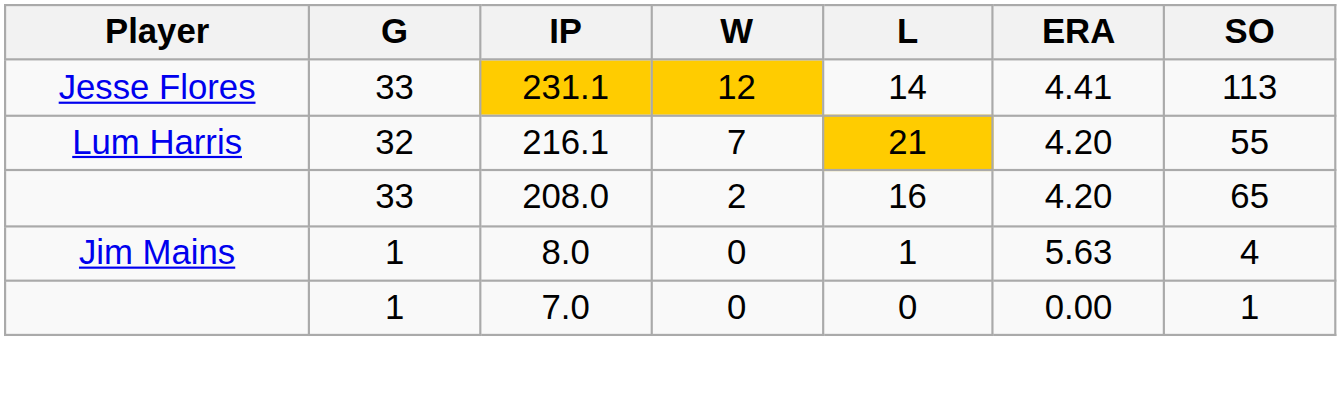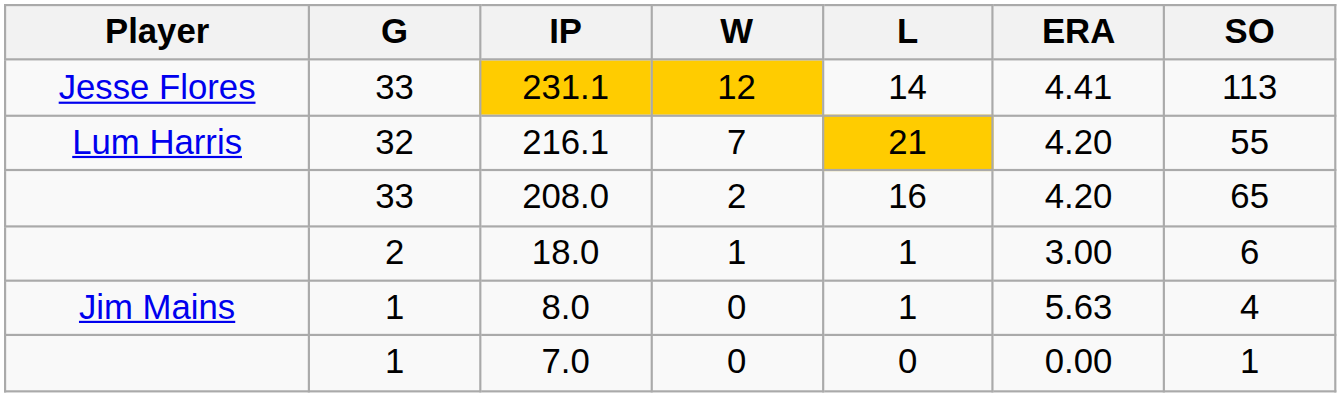+ row: (566, 252)
